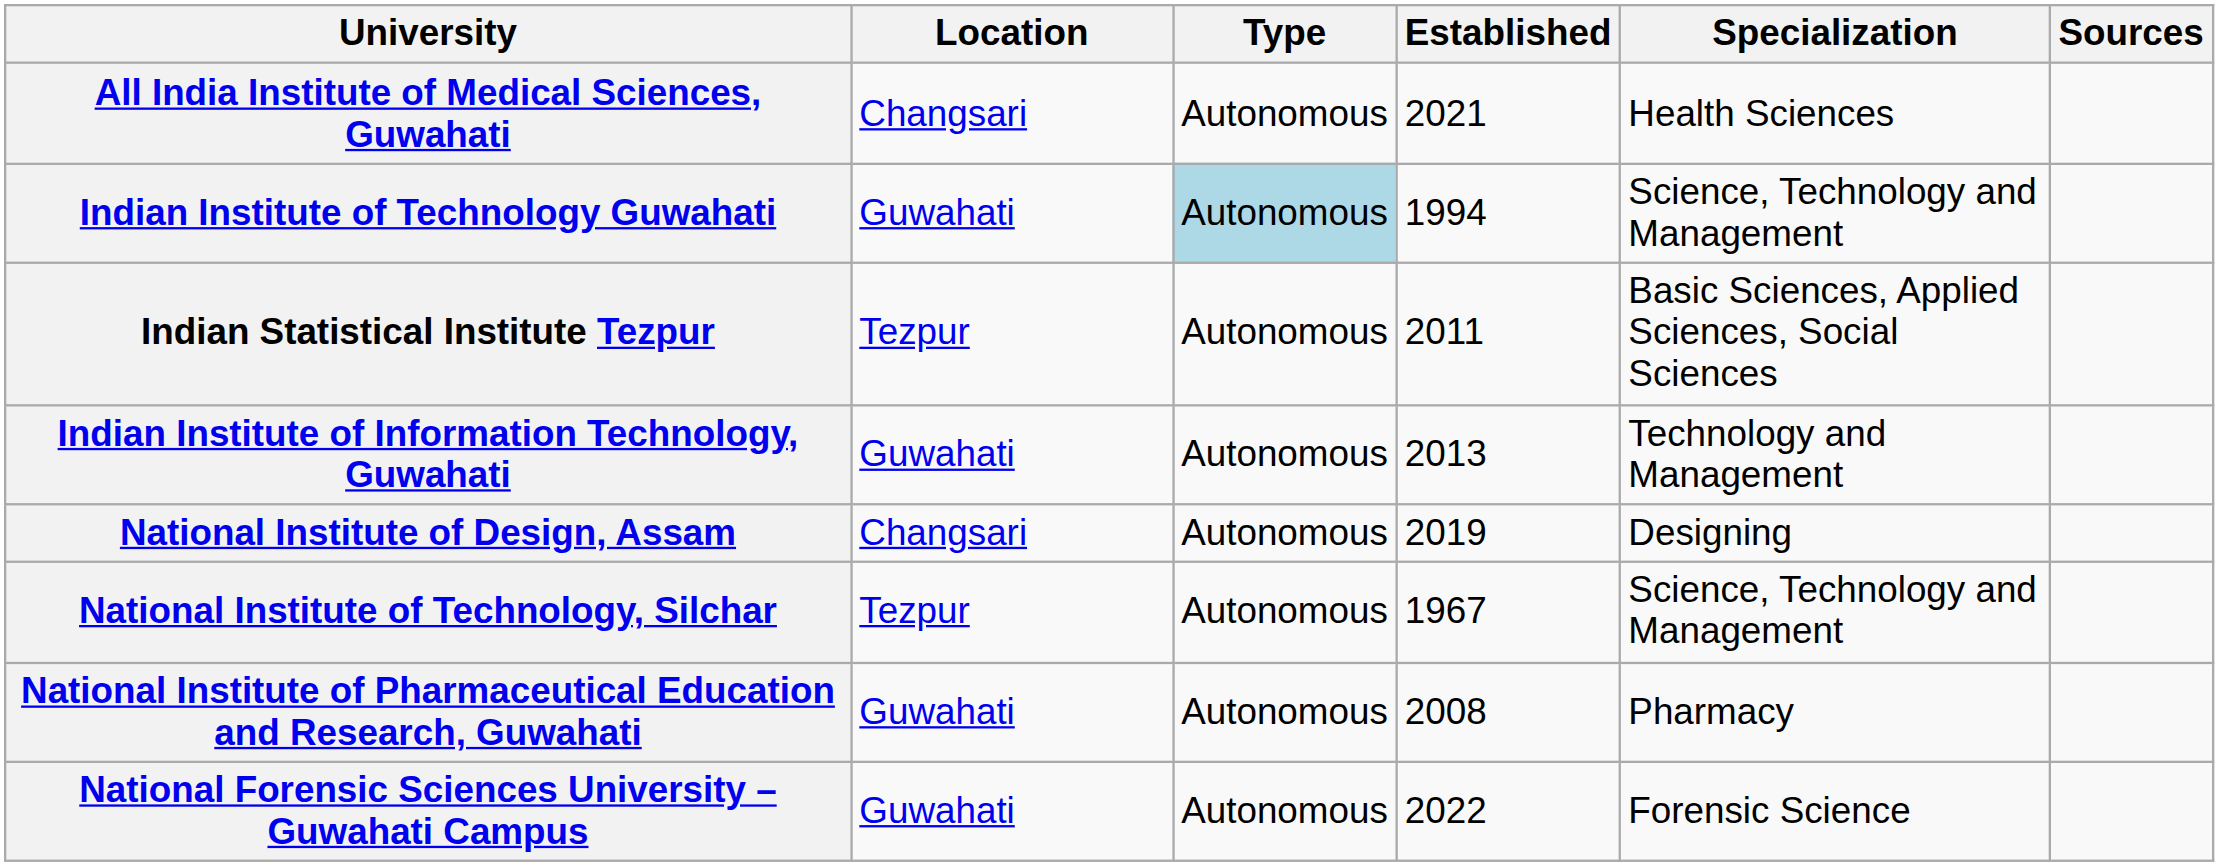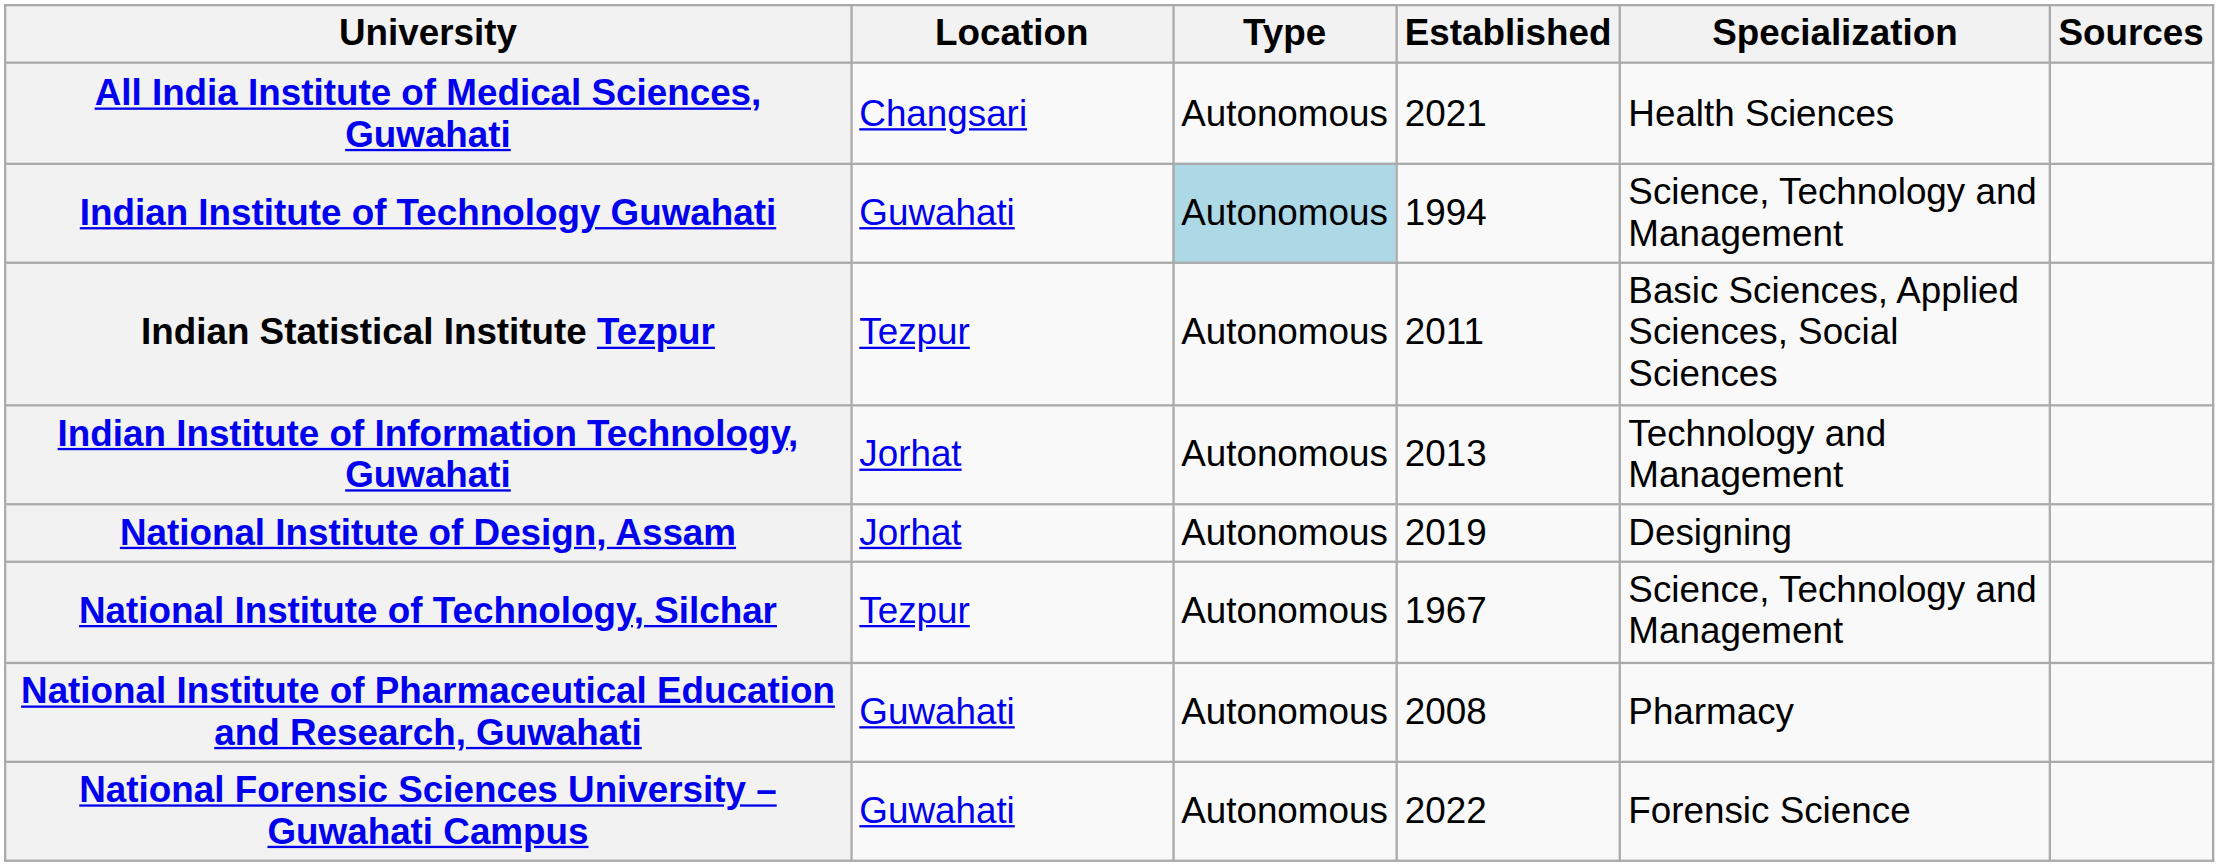(937, 453) Guwahati -> (910, 453) Jorhat
(943, 532) Changsari -> (910, 532) Jorhat
